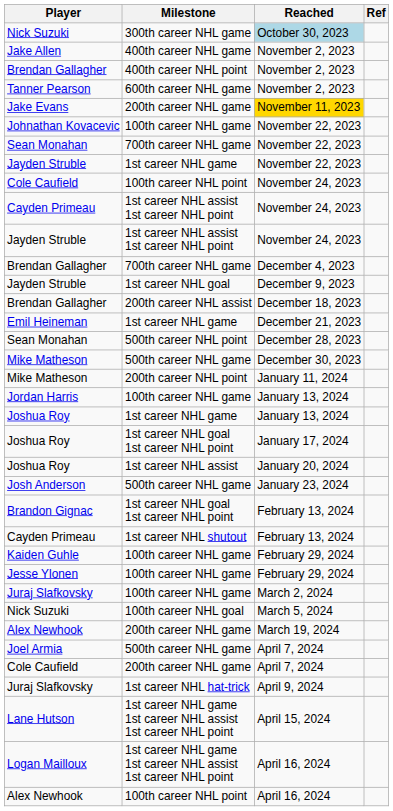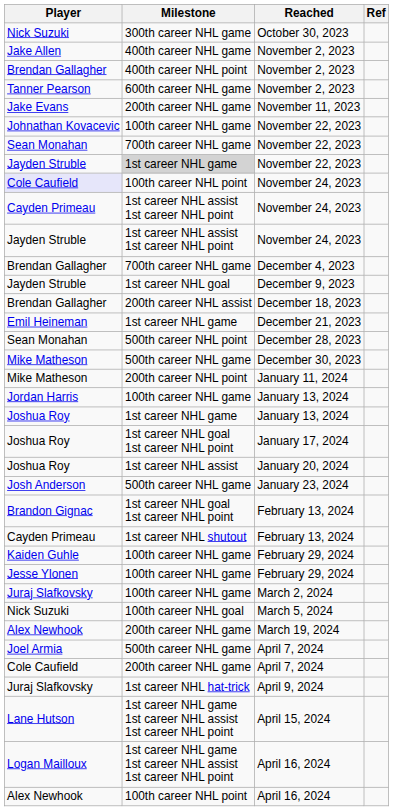(303, 32) lightblue background -> (303, 32) no background
(309, 107) gold background -> (309, 107) no background
(181, 164) no background -> (181, 164) lightgrey background
(43, 182) no background -> (43, 182) lavender background
